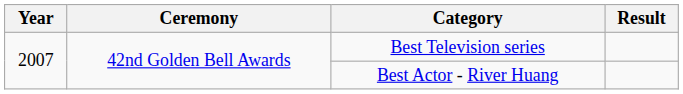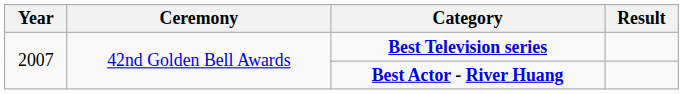(468, 46) normal -> (468, 46) bold
(468, 74) normal -> (468, 74) bold
